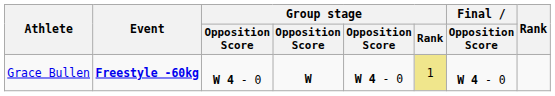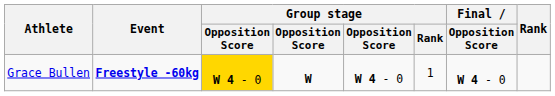(237, 80) no background -> (237, 80) gold background
(430, 72) khaki background -> (430, 72) no background
